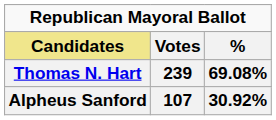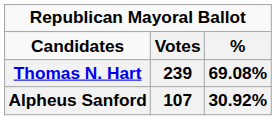(78, 45) khaki background -> (78, 45) no background
